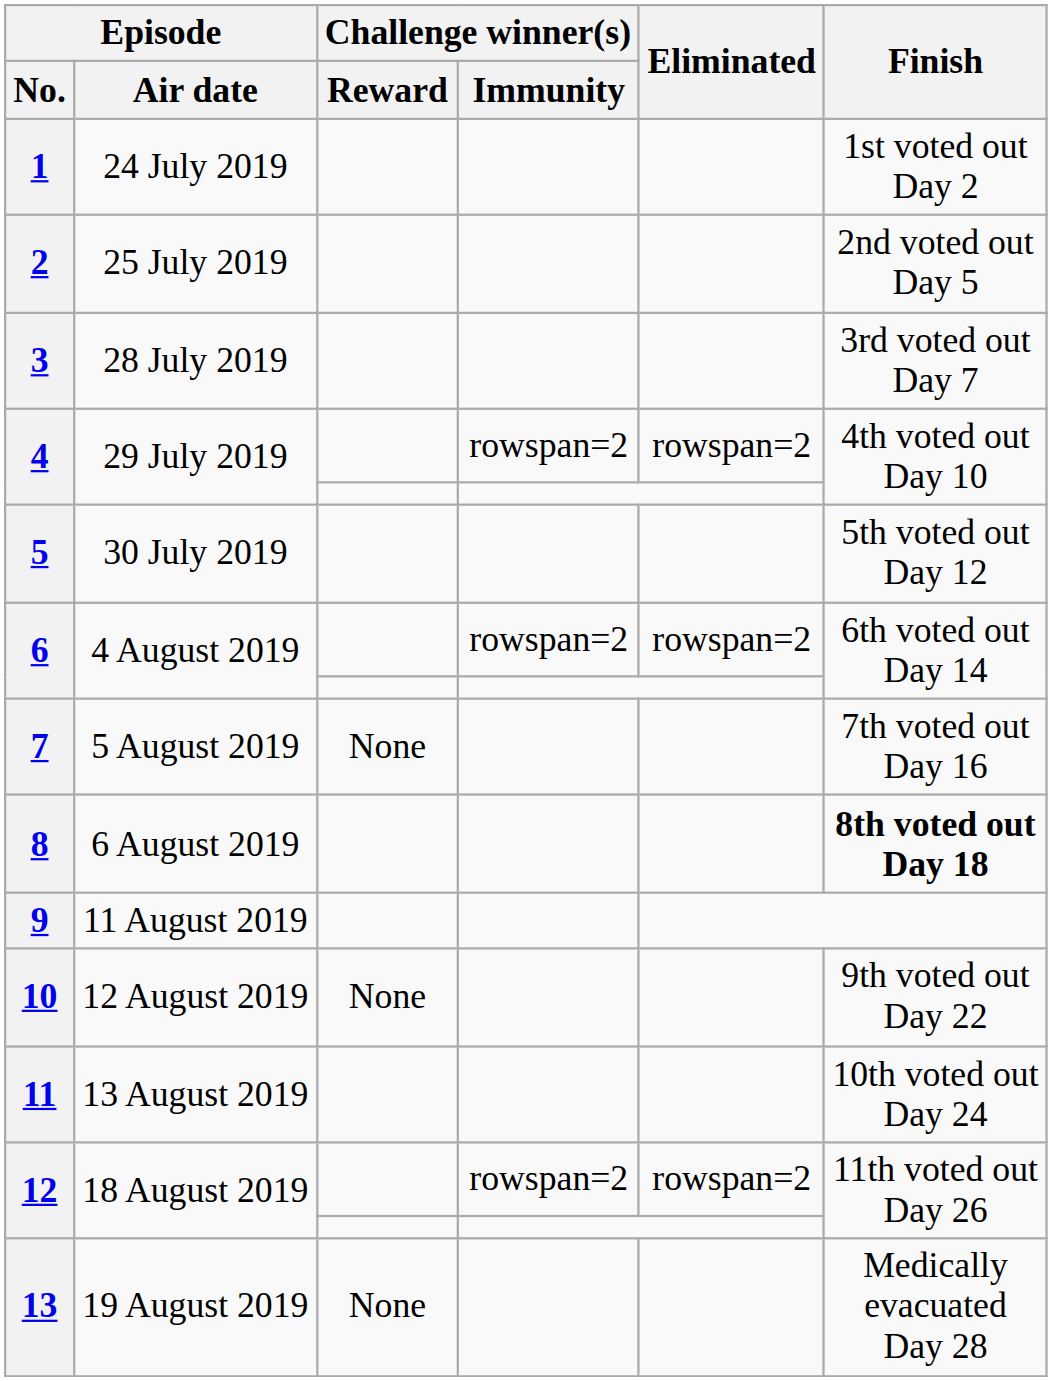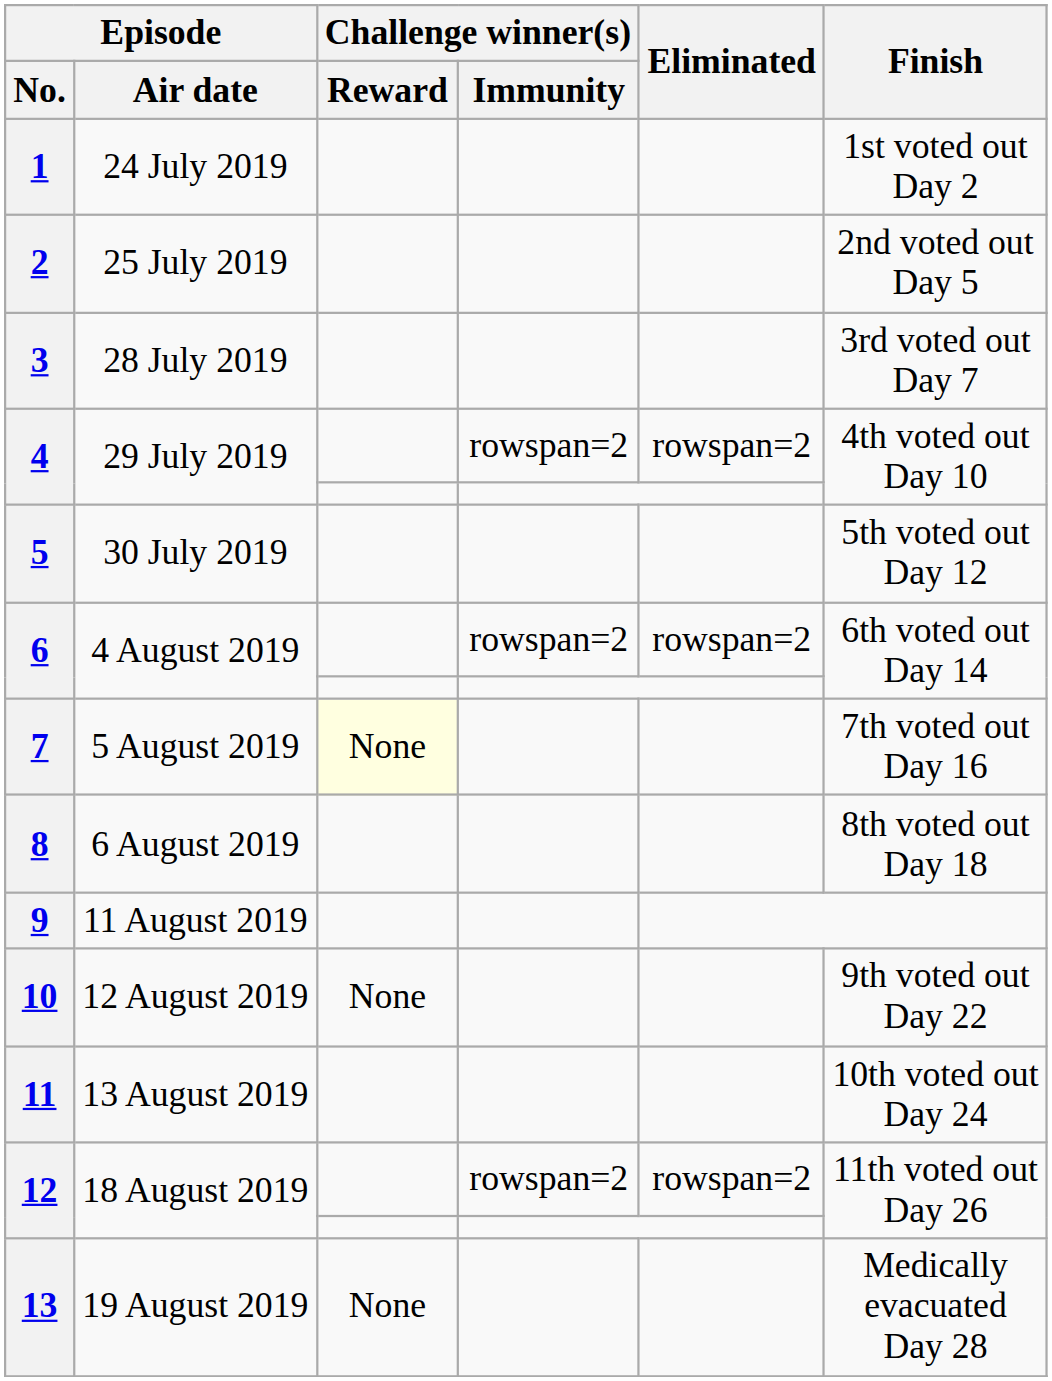(387, 746) no background -> (387, 746) lightyellow background
(935, 843) bold -> (935, 843) normal
